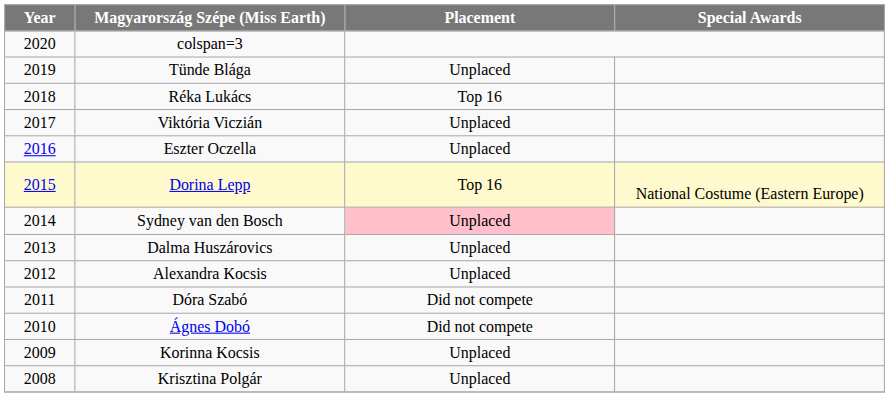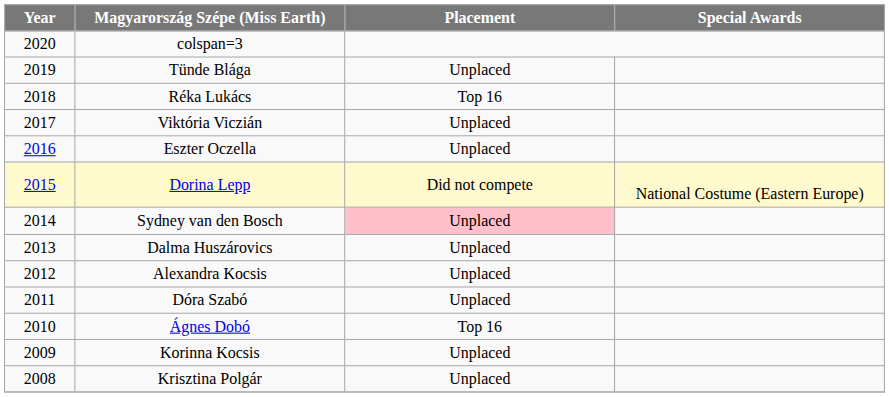(480, 185) Top 16 -> (480, 185) Did not compete
(480, 299) Did not compete -> (480, 299) Unplaced
(480, 326) Did not compete -> (480, 326) Top 16
